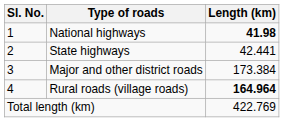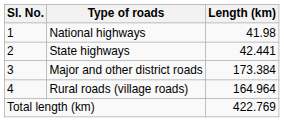(261, 32) bold -> (261, 32) normal
(255, 88) bold -> (255, 88) normal
